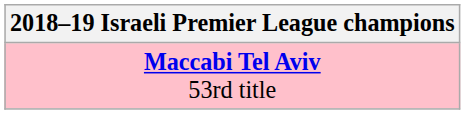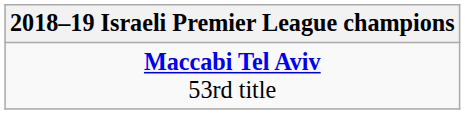(232, 75) pink background -> (232, 75) no background
